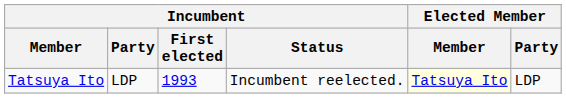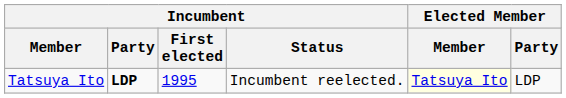(124, 81) normal -> (124, 81) bold
(179, 81) 1993 -> (179, 81) 1995
